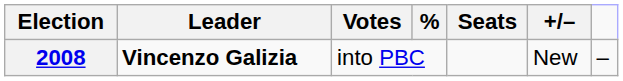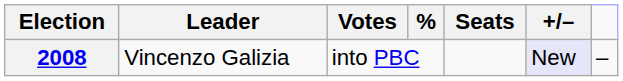(210, 57) bold -> (207, 57) normal
(555, 57) no background -> (554, 57) lavender background
